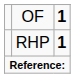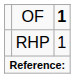(62, 42) bold -> (62, 42) normal
